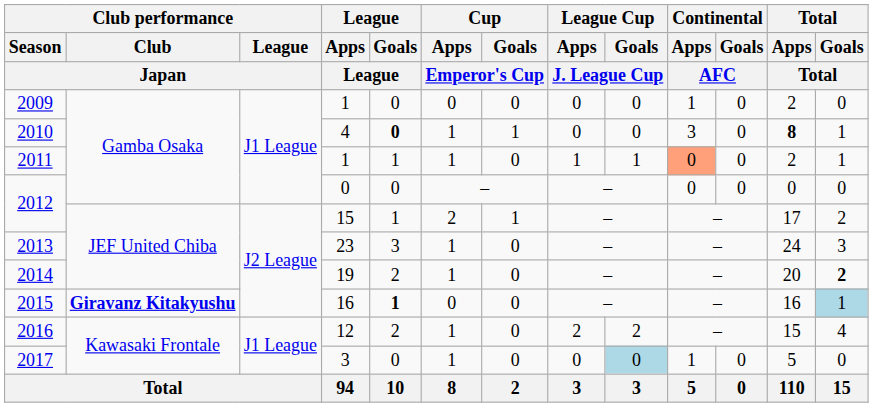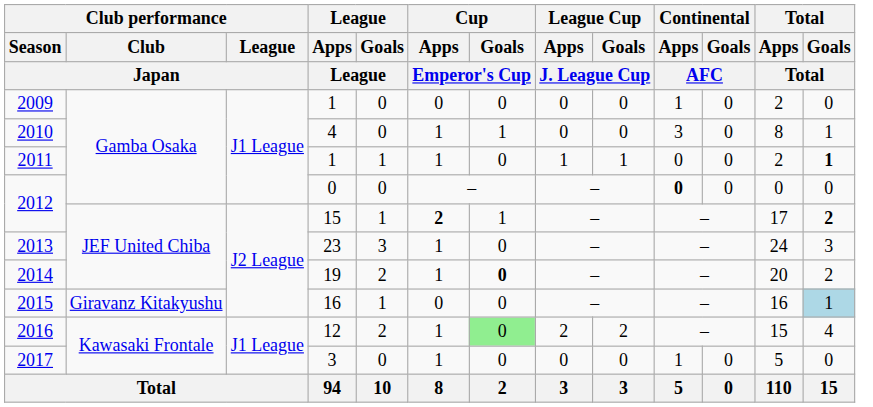(395, 132) bold -> (382, 132) normal
(792, 132) bold -> (779, 132) normal
(691, 160) lightsalmon background -> (678, 160) no background
(842, 160) normal -> (829, 160) bold
(691, 189) normal -> (678, 189) bold
(452, 217) normal -> (439, 217) bold
(842, 217) normal -> (829, 217) bold
(515, 274) normal -> (502, 274) bold
(842, 274) bold -> (829, 274) normal
(153, 302) bold -> (146, 302) normal
(395, 302) bold -> (382, 302) normal
(515, 331) no background -> (502, 331) lightgreen background
(636, 359) lightblue background -> (623, 359) no background
